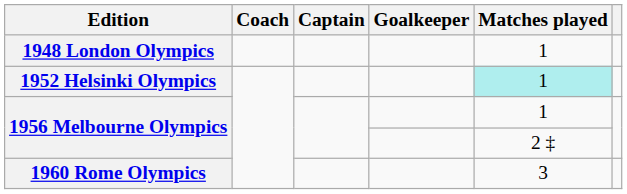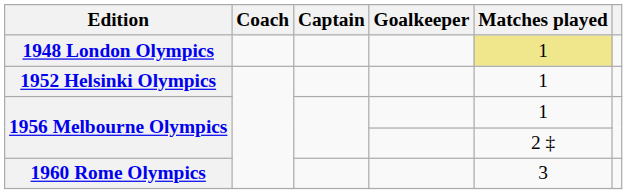(543, 50) no background -> (543, 50) khaki background
(543, 81) paleturquoise background -> (543, 81) no background
